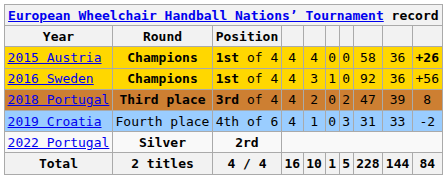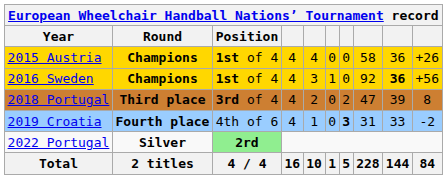(427, 57) bold -> (427, 57) normal
(398, 79) normal -> (398, 79) bold
(162, 121) normal -> (162, 121) bold
(346, 121) normal -> (346, 121) bold
(247, 142) no background -> (247, 142) lightgreen background
